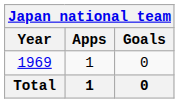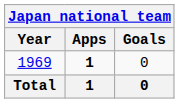(89, 63) normal -> (89, 63) bold
